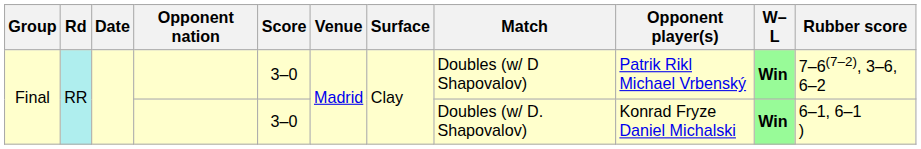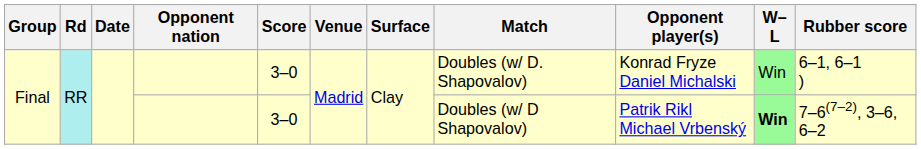(488, 74) Doubles (w/ D Shapovalov) -> (490, 72) Doubles (w/ D. Shapovalov)
(683, 74) Patrik Rikl Michael Vrbenský -> (678, 72) Konrad Fryze Daniel Michalski
(773, 74) bold -> (772, 72) normal
(848, 74) 7–6(7–2), 3–6, 6–2 -> (830, 72) 6–1, 6–1 )
(490, 122) Doubles (w/ D. Shapovalov) -> (488, 120) Doubles (w/ D Shapovalov)
(678, 122) Konrad Fryze Daniel Michalski -> (683, 120) Patrik Rikl Michael Vrbenský
(830, 122) 6–1, 6–1 ) -> (848, 120) 7–6(7–2), 3–6, 6–2
